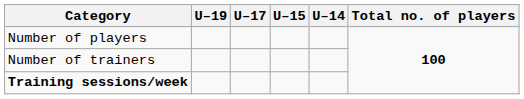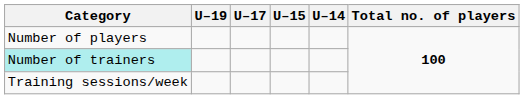(82, 60) no background -> (82, 60) paleturquoise background
(98, 82) bold -> (98, 82) normal
